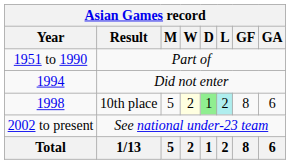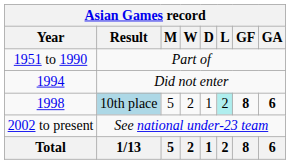(129, 103) no background -> (129, 103) lightblue background
(190, 103) lightyellow background -> (190, 103) no background
(209, 103) lightgreen background -> (209, 103) no background
(246, 103) normal -> (246, 103) bold
(272, 103) normal -> (272, 103) bold
